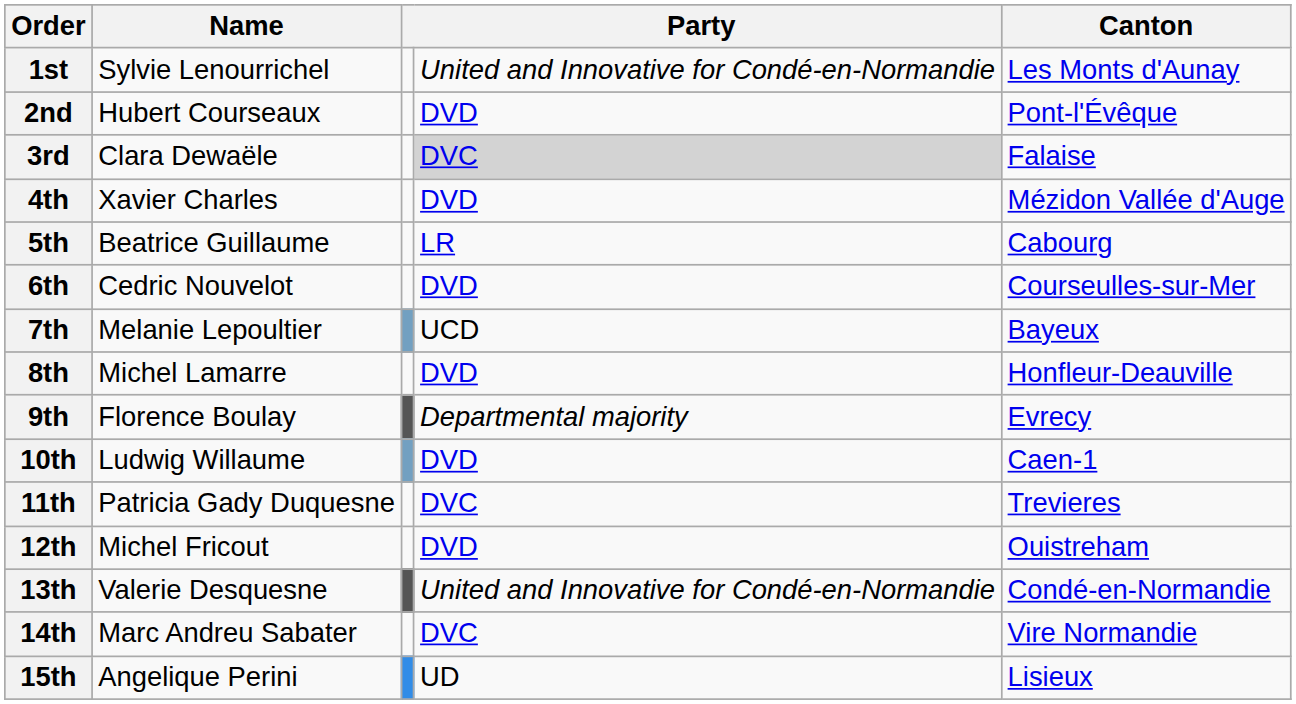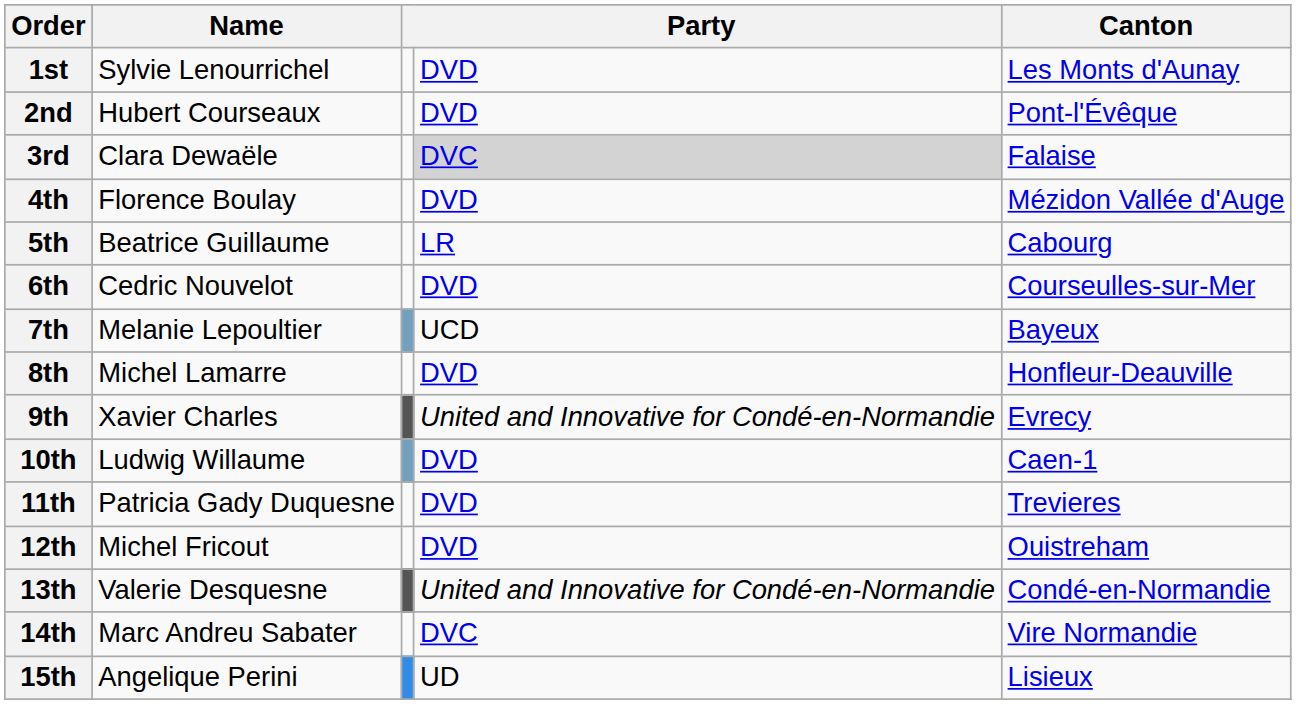(708, 69) United and Innovative for Condé-en-Normandie -> (449, 69) DVD
(188, 199) Xavier Charles -> (197, 199) Florence Boulay
(197, 416) Florence Boulay -> (188, 416) Xavier Charles
(554, 416) Departmental majority -> (708, 416) United and Innovative for Condé-en-Normandie
(449, 503) DVC -> (449, 503) DVD
